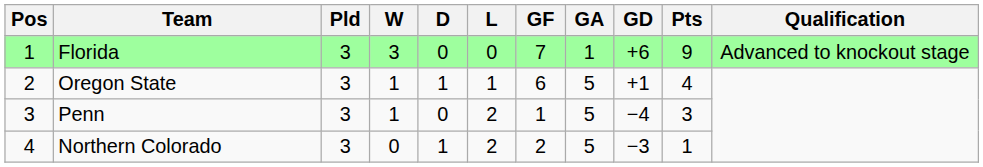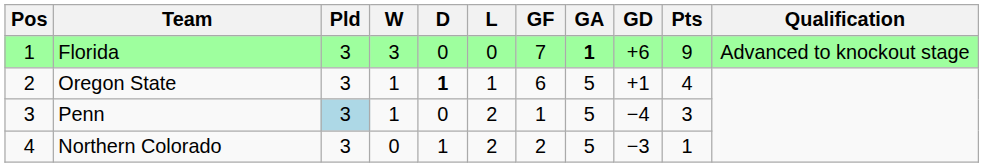(589, 51) normal -> (589, 51) bold
(443, 83) normal -> (443, 83) bold
(345, 114) no background -> (345, 114) lightblue background
